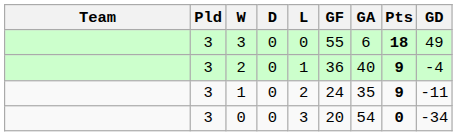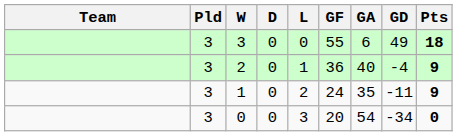columns swapped: (434, 17) <-> (399, 17)
